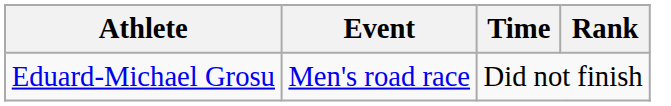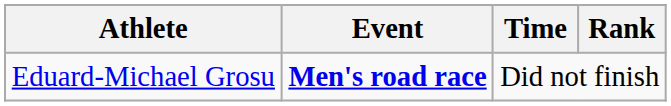(379, 75) normal -> (388, 75) bold
